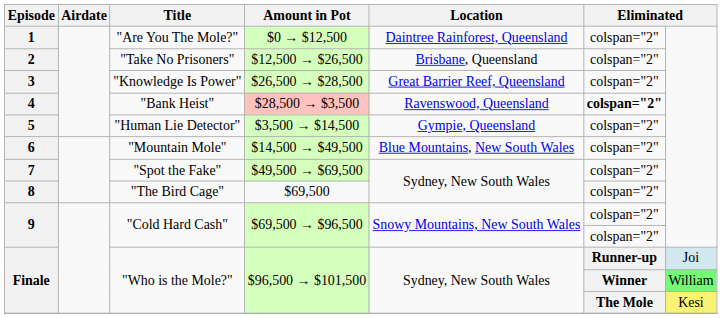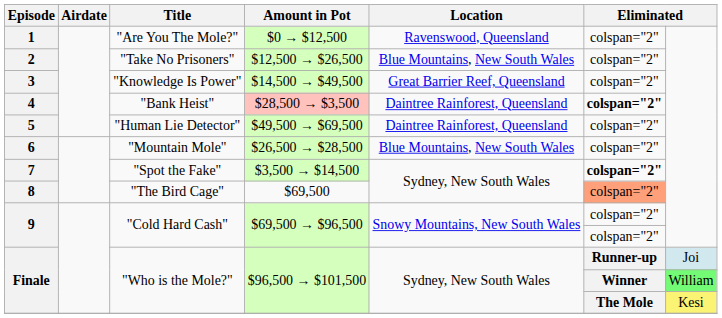(476, 37) Daintree Rainforest, Queensland -> (476, 37) Ravenswood, Queensland
(476, 59) Brisbane, Queensland -> (476, 59) Blue Mountains, New South Wales
(307, 81) $26,500 → $28,500 -> (307, 81) $14,500 → $49,500
(476, 103) Ravenswood, Queensland -> (476, 103) Daintree Rainforest, Queensland
(307, 125) $3,500 → $14,500 -> (307, 125) $49,500 → $69,500
(476, 125) Gympie, Queensland -> (476, 125) Daintree Rainforest, Queensland
(307, 147) $14,500 → $49,500 -> (307, 147) $26,500 → $28,500
(307, 170) $49,500 → $69,500 -> (307, 170) $3,500 → $14,500
(624, 170) normal -> (624, 170) bold
(624, 192) no background -> (624, 192) lightsalmon background
